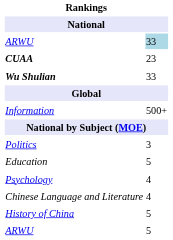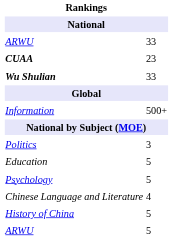(151, 42) lightblue background -> (151, 42) no background
(149, 179) 4 -> (149, 179) 5
